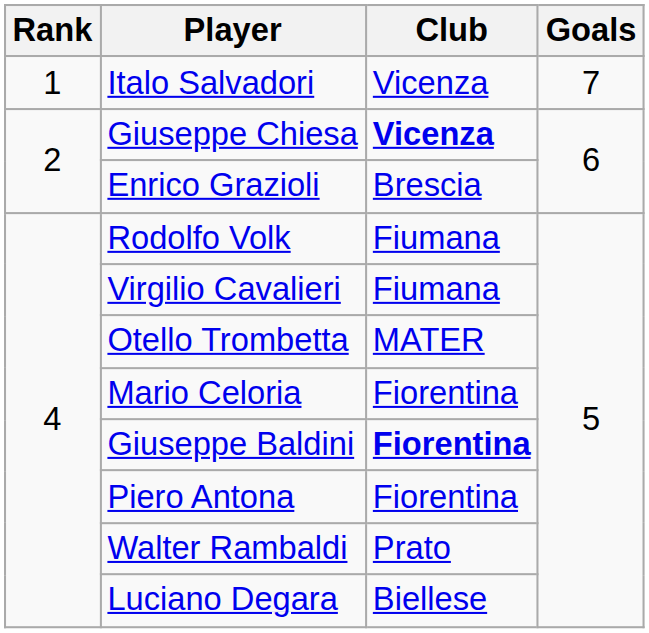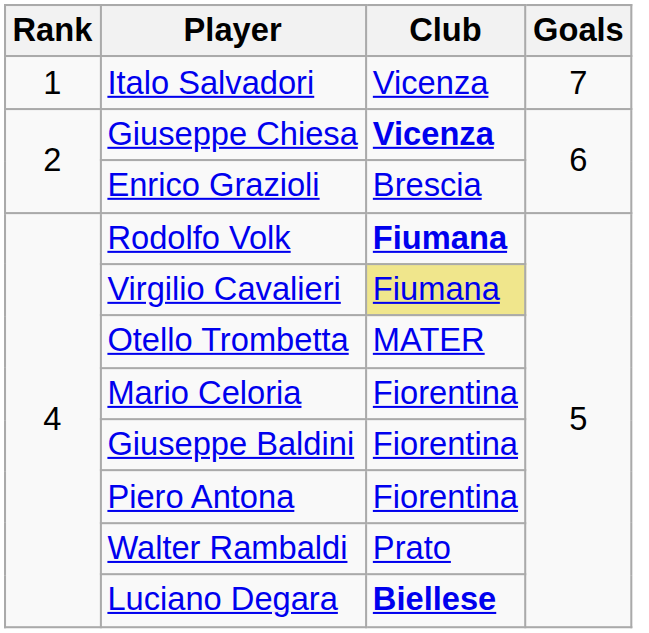(436, 237) normal -> (440, 237) bold
(436, 289) no background -> (436, 289) khaki background
(452, 444) bold -> (445, 444) normal
(430, 599) normal -> (435, 599) bold
